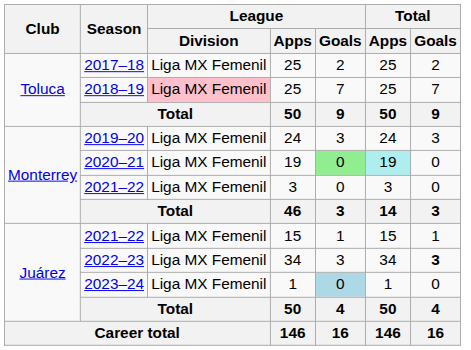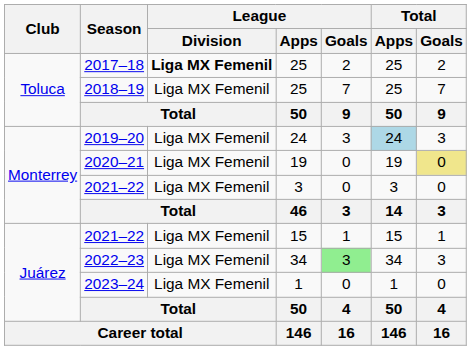(209, 65) normal -> (212, 65) bold
(209, 89) pink background -> (212, 89) no background
(388, 138) no background -> (394, 138) lightblue background
(340, 162) lightgreen background -> (346, 162) no background
(388, 162) paleturquoise background -> (394, 162) no background
(436, 162) no background -> (441, 162) khaki background
(340, 260) no background -> (346, 260) lightgreen background
(436, 260) bold -> (441, 260) normal
(340, 284) lightblue background -> (346, 284) no background
